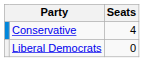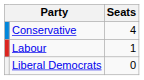+ row: (29, 48)
